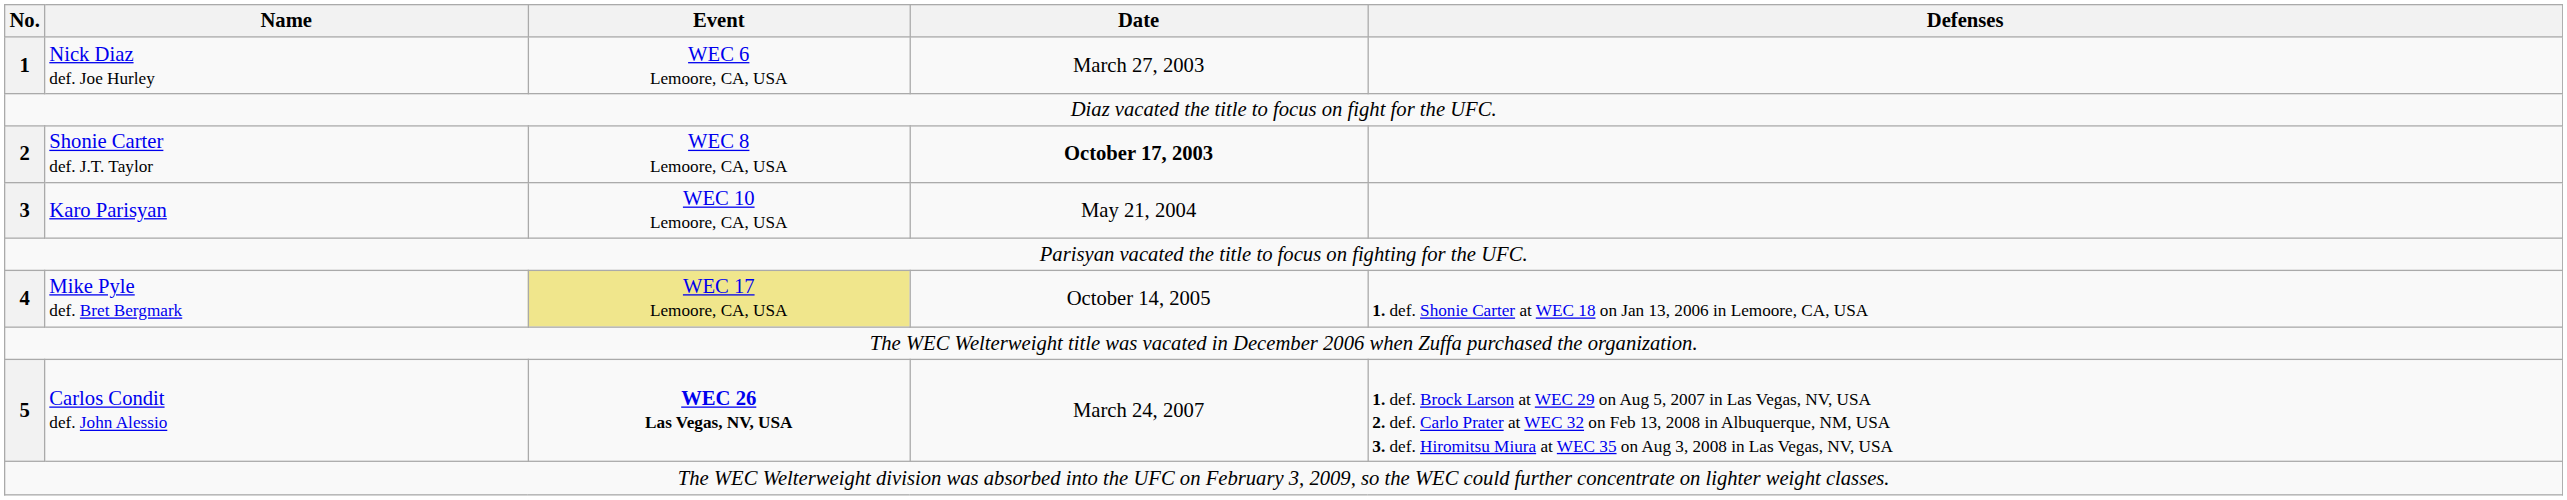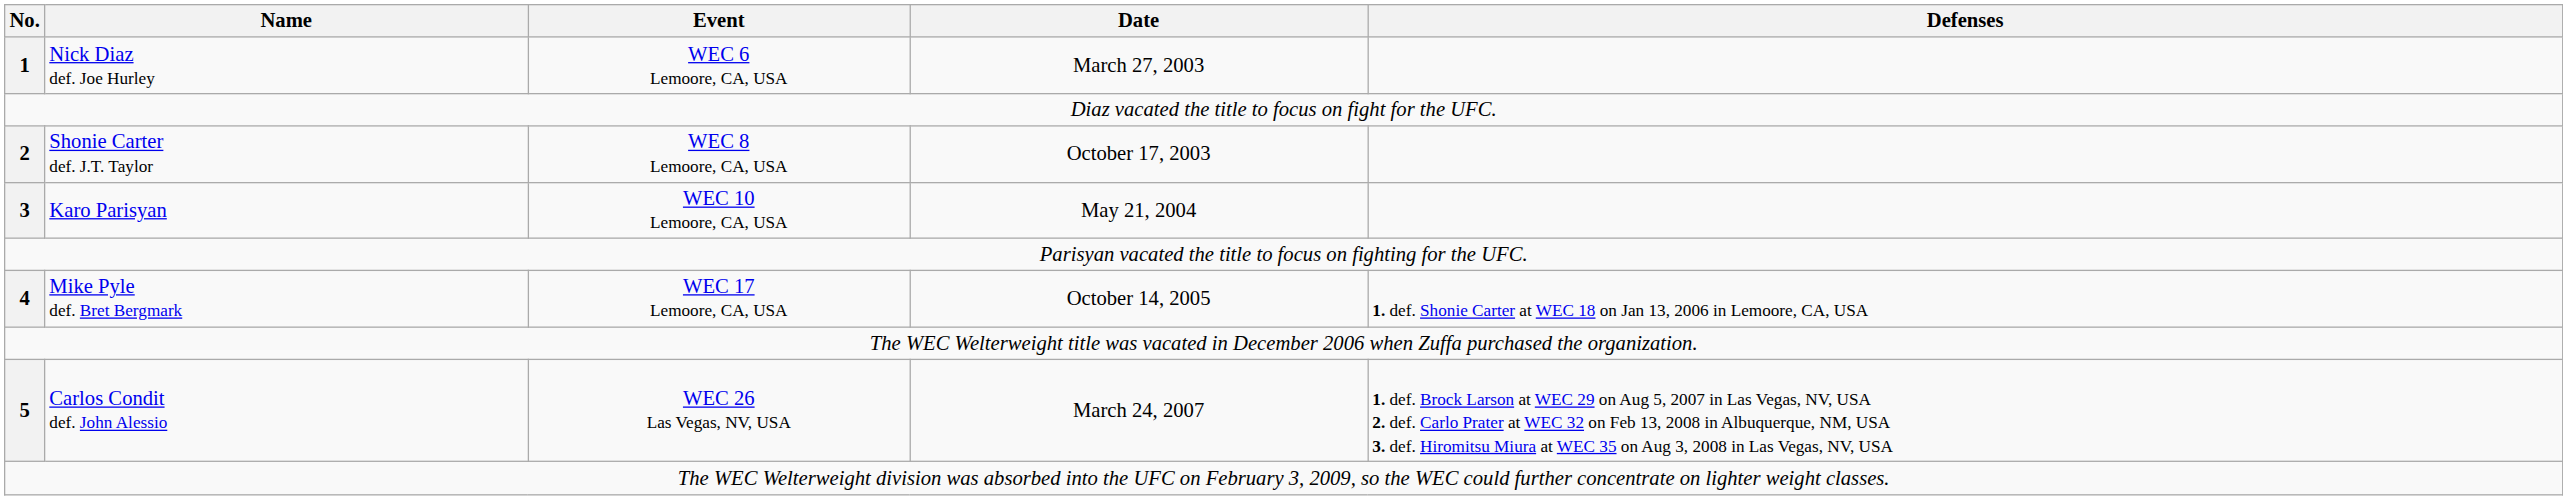(1139, 153) bold -> (1139, 153) normal
(719, 298) khaki background -> (719, 298) no background
(719, 410) bold -> (719, 410) normal
